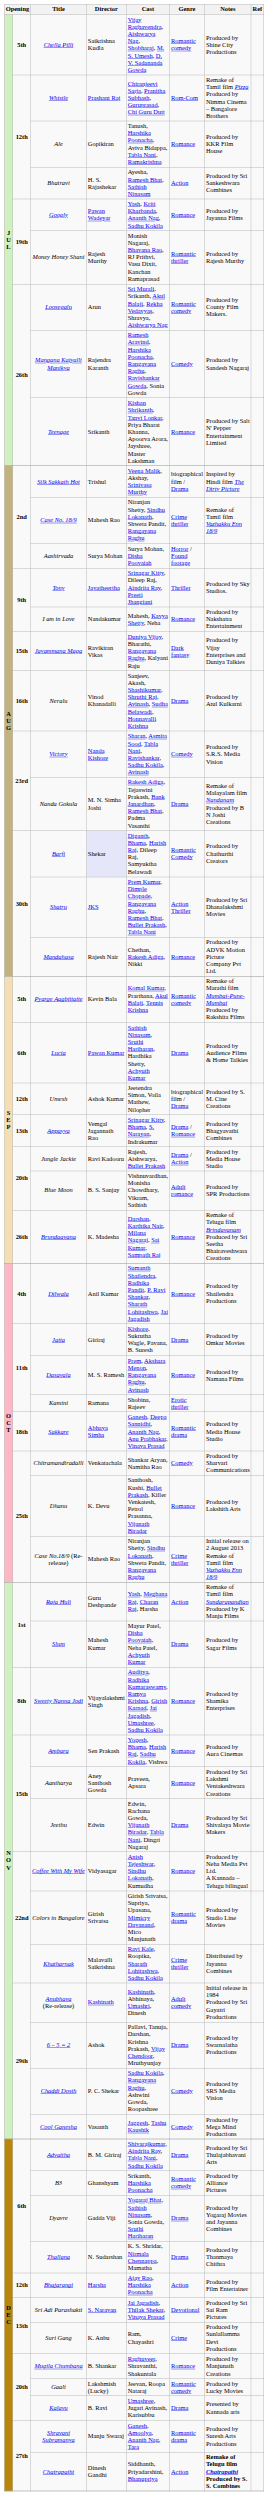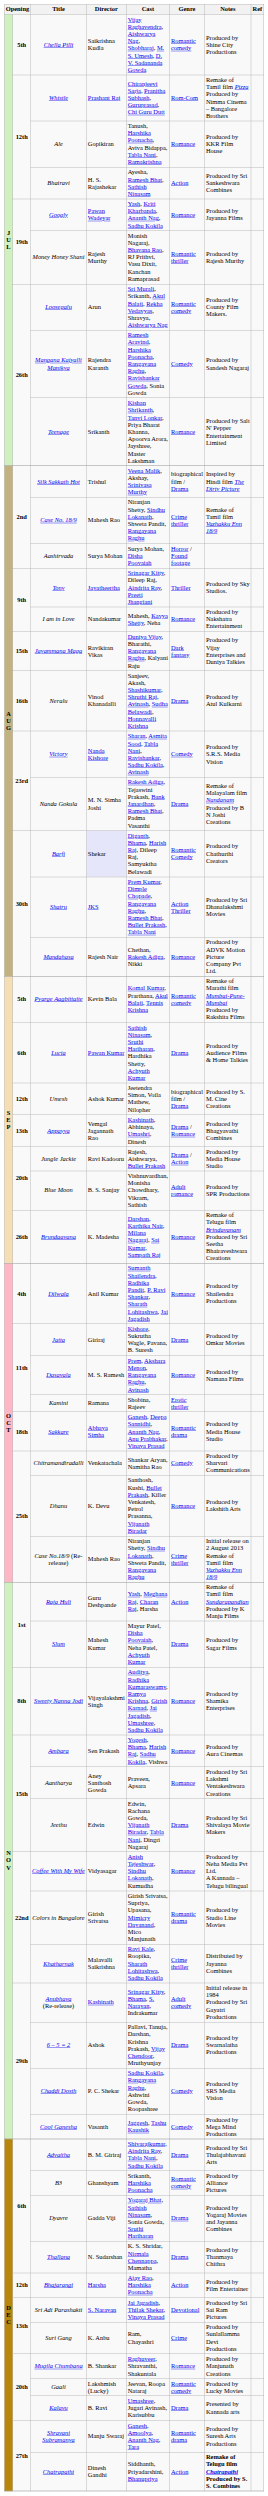(147, 1130) Srinagar Kitty, Bhama, S. Narayan, Indrakumar -> (142, 1130) Kashinath, Abhinaya, Umashri, Dinesh
(142, 2002) Kashinath, Abhinaya, Umashri, Dinesh -> (147, 2002) Srinagar Kitty, Bhama, S. Narayan, Indrakumar
